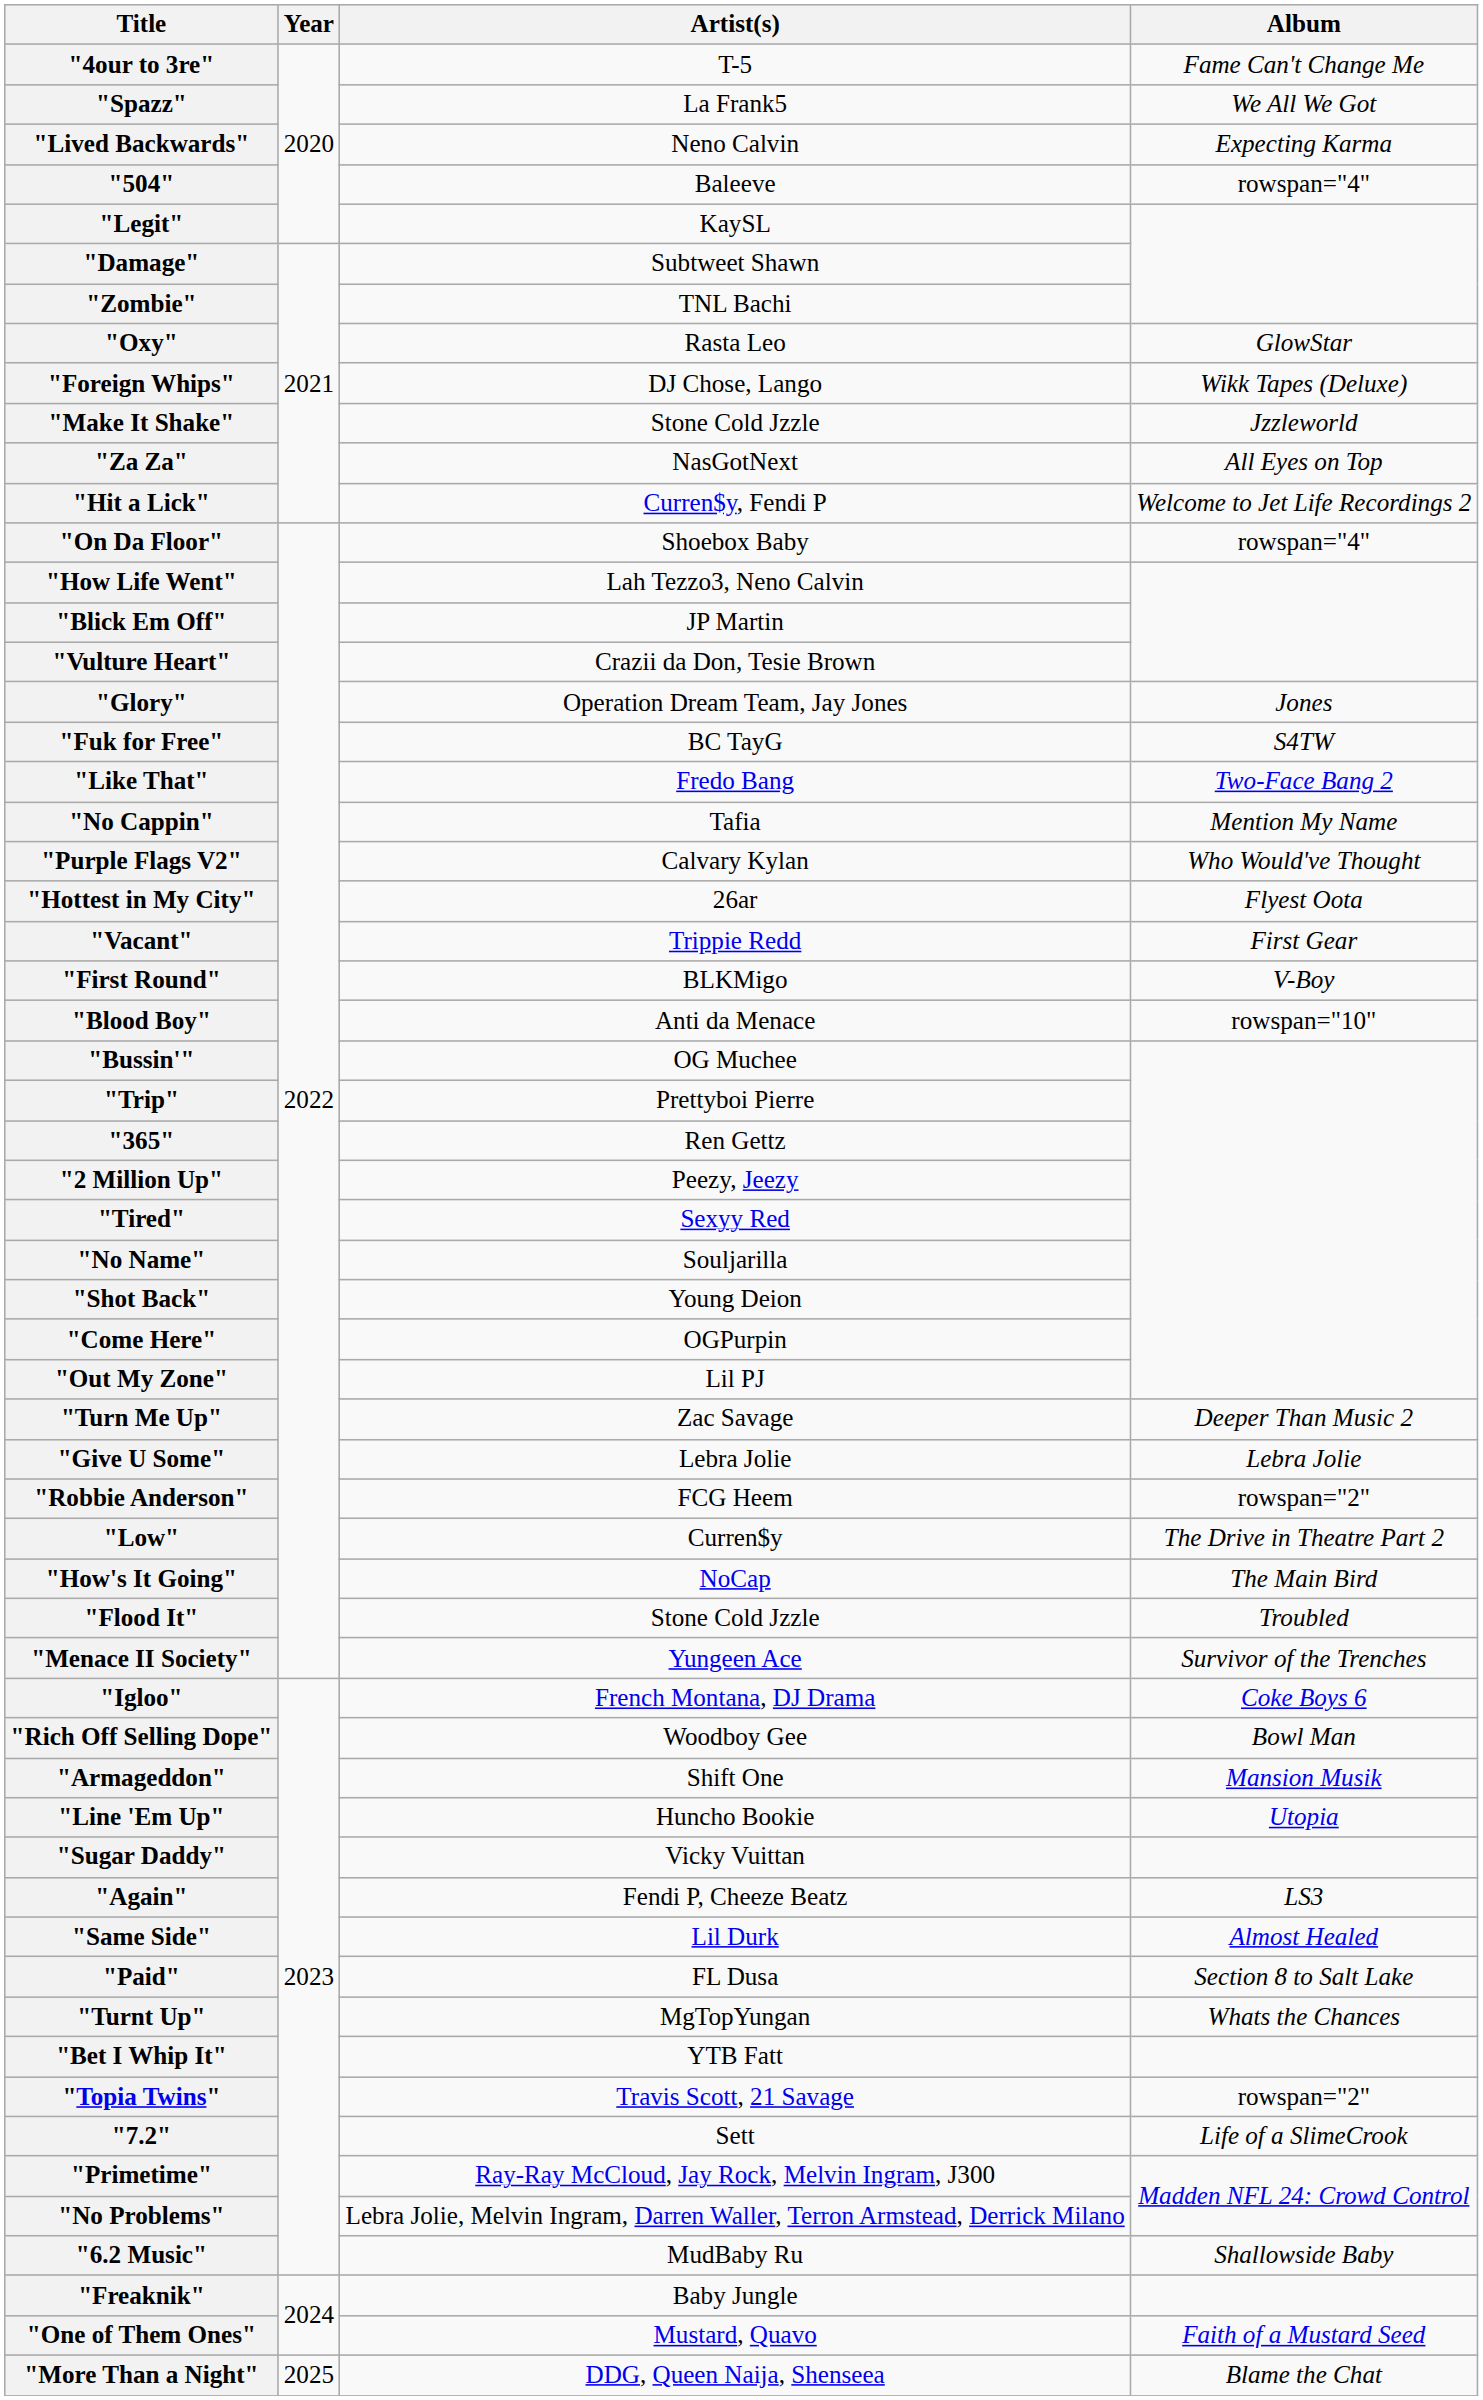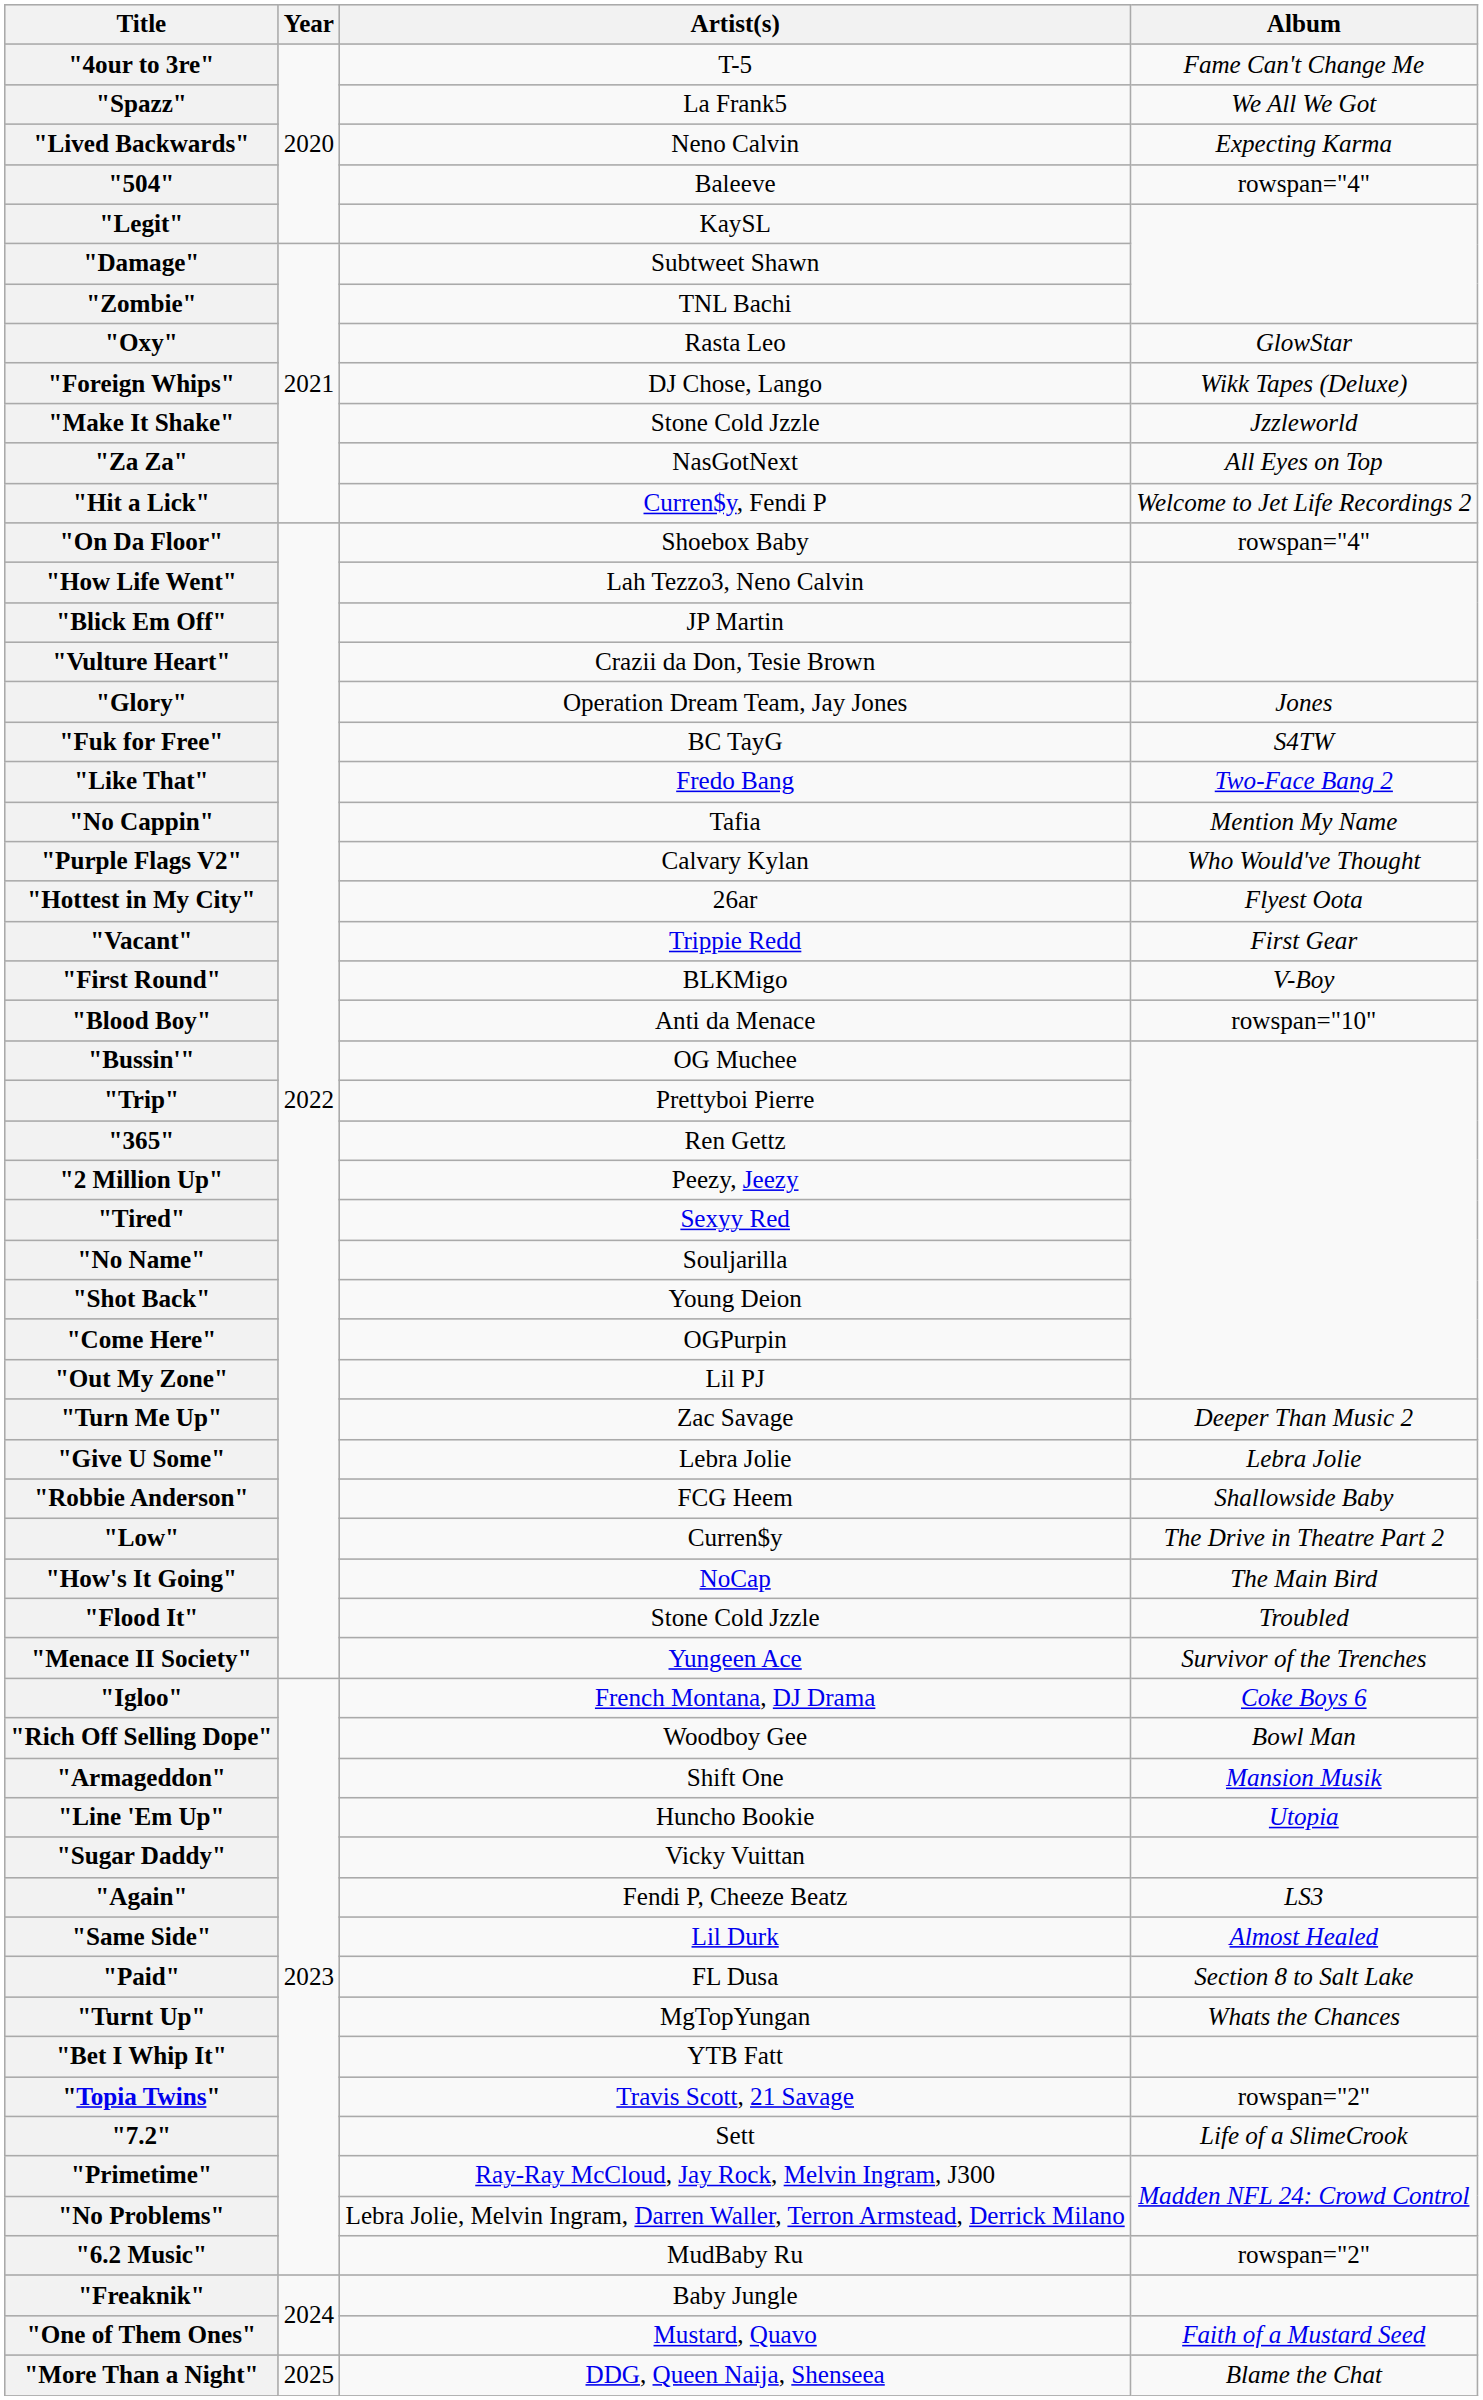(1304, 1498) rowspan="2" -> (1304, 1498) Shallowside Baby
(1304, 2255) Shallowside Baby -> (1304, 2255) rowspan="2"
